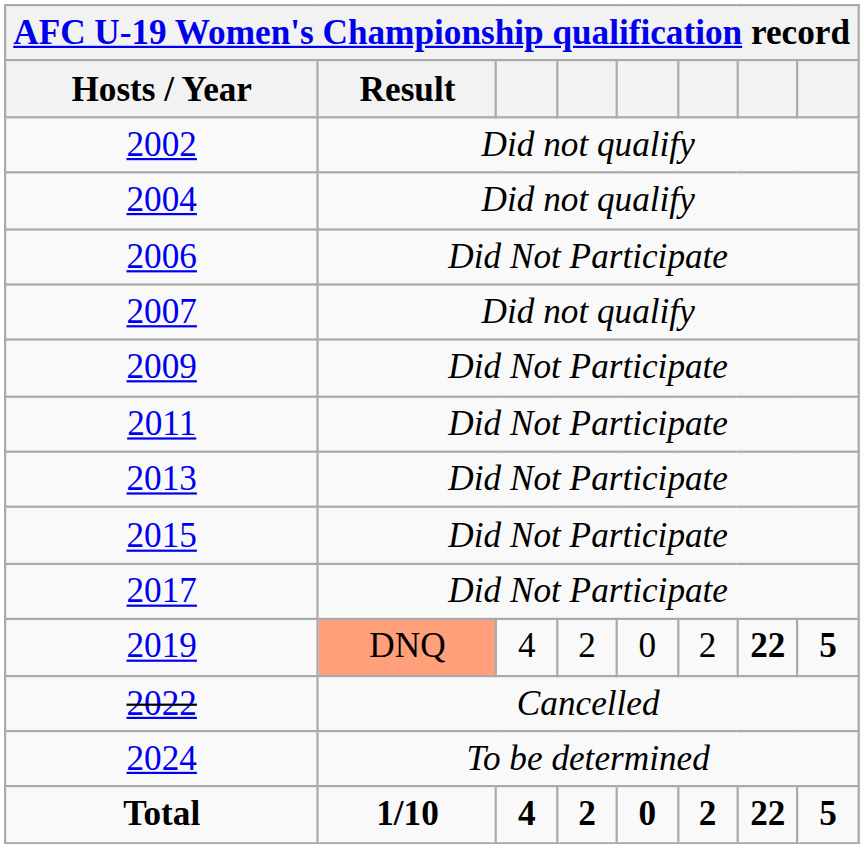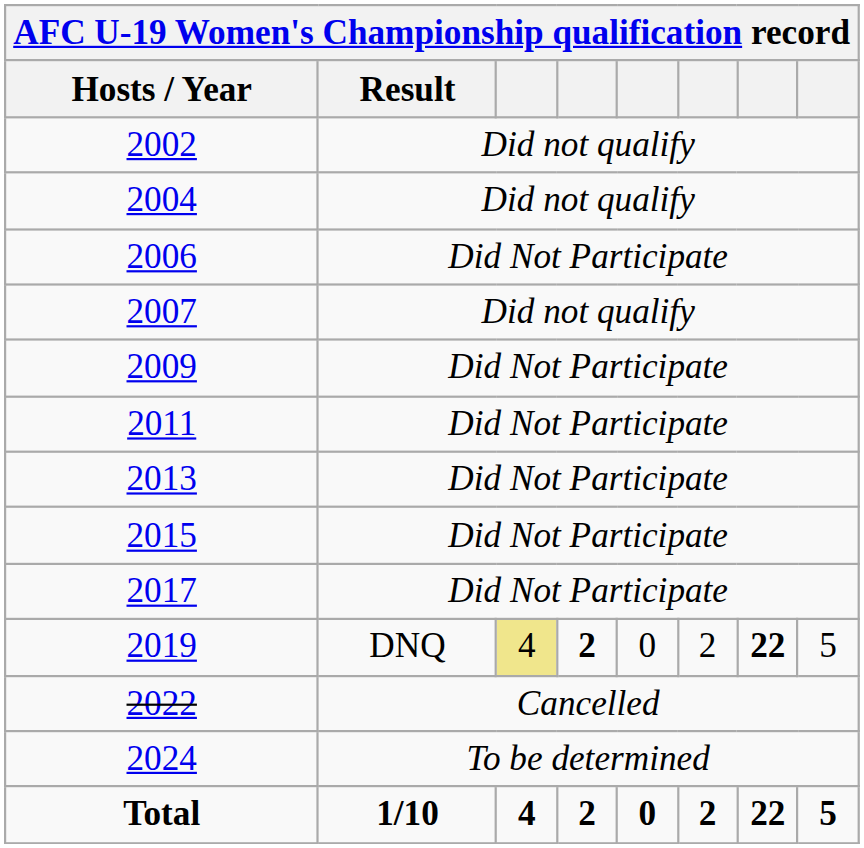(408, 646) lightsalmon background -> (408, 646) no background
(527, 646) no background -> (527, 646) khaki background
(587, 646) normal -> (587, 646) bold
(828, 646) bold -> (828, 646) normal
